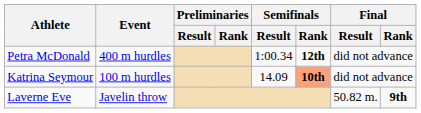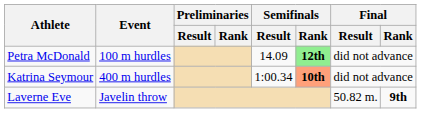(135, 56) 400 m hurdles -> (135, 56) 100 m hurdles
(274, 56) 1:00.34 -> (274, 56) 14.09
(313, 56) no background -> (313, 56) lightgreen background
(135, 77) 100 m hurdles -> (135, 77) 400 m hurdles
(274, 77) 14.09 -> (274, 77) 1:00.34
